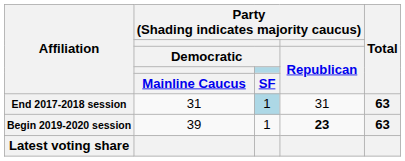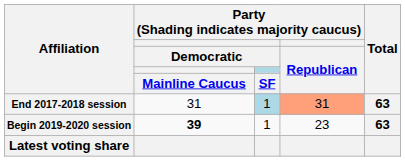(322, 104) no background -> (322, 104) lightsalmon background
(194, 124) normal -> (194, 124) bold
(322, 124) bold -> (322, 124) normal
